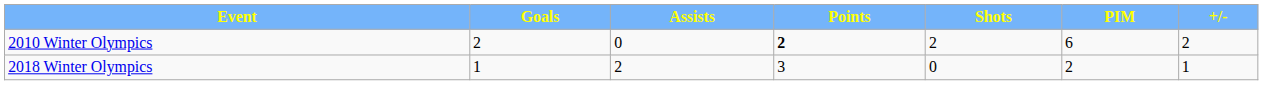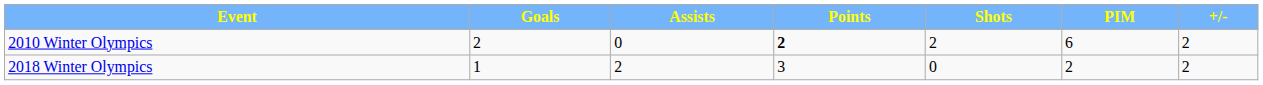(1186, 67) 1 -> (1186, 67) 2
